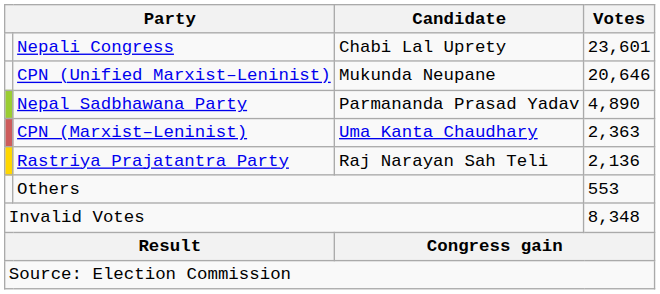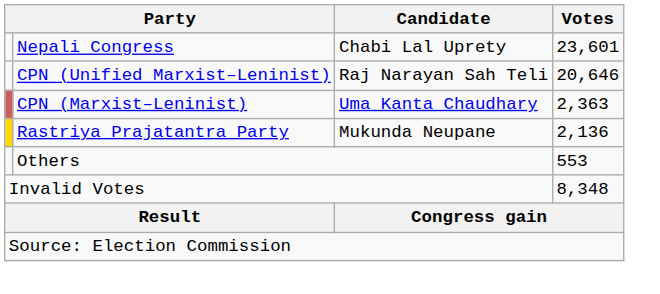(417, 76) Mukunda Neupane -> (444, 76) Raj Narayan Sah Teli
- row: (132, 104)
(444, 161) Raj Narayan Sah Teli -> (417, 132) Mukunda Neupane
